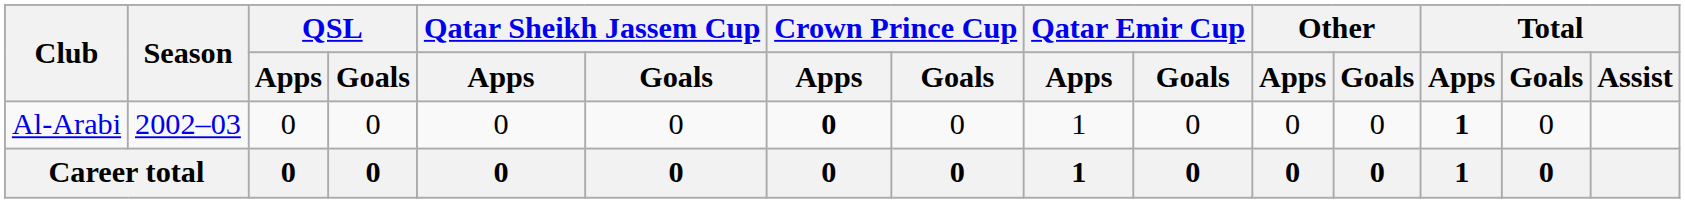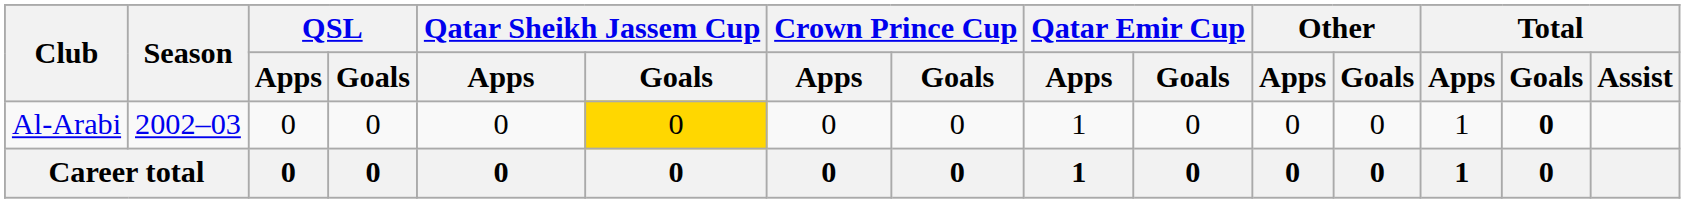(676, 124) no background -> (676, 124) gold background
(829, 124) bold -> (829, 124) normal
(1462, 124) bold -> (1462, 124) normal
(1546, 124) normal -> (1546, 124) bold
